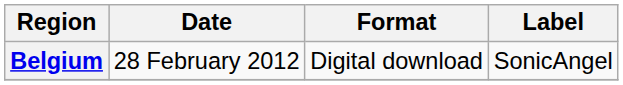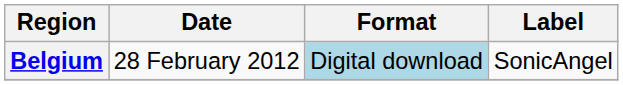(397, 60) no background -> (397, 60) lightblue background
